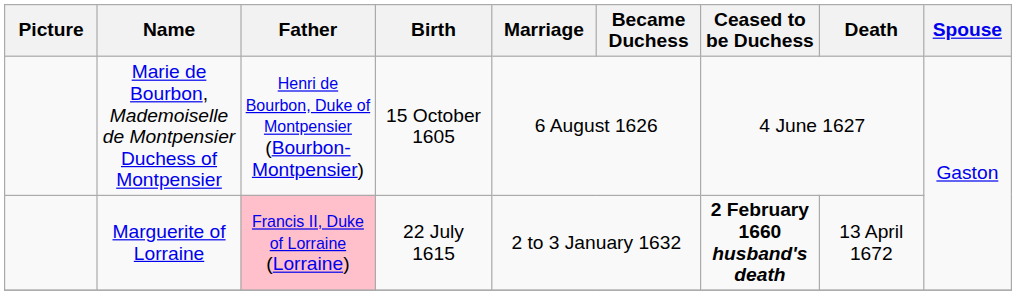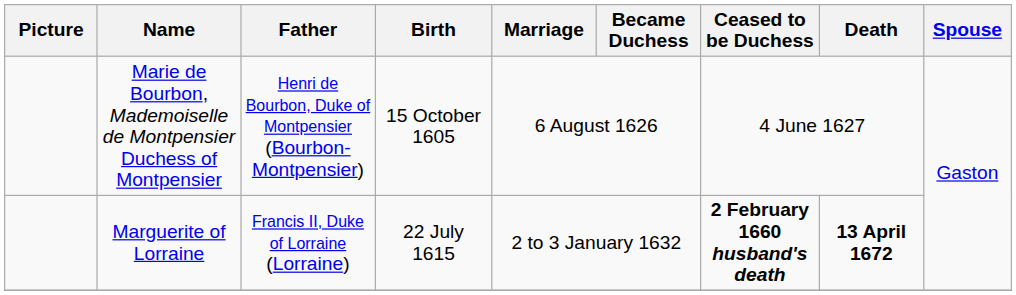(308, 243) pink background -> (308, 243) no background
(871, 242) normal -> (871, 242) bold
